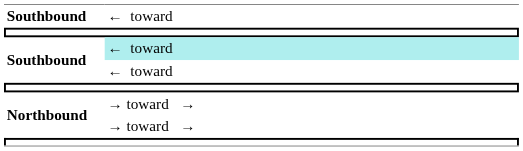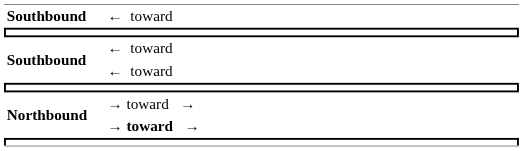(144, 48) paleturquoise background -> (144, 48) no background
(151, 126) normal -> (154, 126) bold
